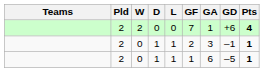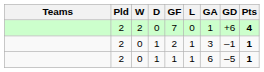columns swapped: (174, 12) <-> (191, 12)
